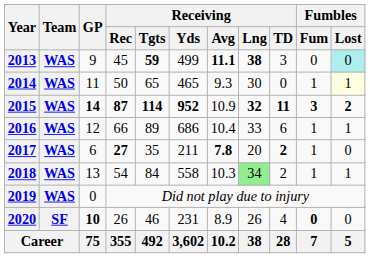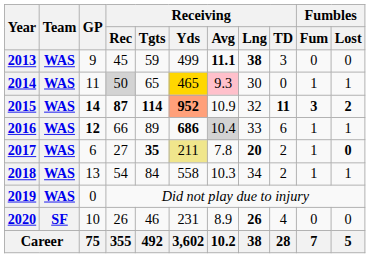(152, 60) bold -> (152, 60) normal
(348, 60) paleturquoise background -> (348, 60) no background
(121, 83) no background -> (121, 83) lightgrey background
(188, 83) no background -> (188, 83) gold background
(223, 83) no background -> (223, 83) pink background
(348, 83) lightyellow background -> (348, 83) no background
(188, 106) no background -> (188, 106) lightsalmon background
(254, 106) bold -> (254, 106) normal
(93, 128) normal -> (93, 128) bold
(188, 128) normal -> (188, 128) bold
(223, 128) no background -> (223, 128) lightgrey background
(121, 151) bold -> (121, 151) normal
(152, 151) normal -> (152, 151) bold
(188, 151) no background -> (188, 151) khaki background
(223, 151) bold -> (223, 151) normal
(254, 151) normal -> (254, 151) bold
(283, 151) bold -> (283, 151) normal
(348, 151) normal -> (348, 151) bold
(254, 173) lightgreen background -> (254, 173) no background
(93, 219) bold -> (93, 219) normal
(254, 219) normal -> (254, 219) bold
(314, 219) bold -> (314, 219) normal
